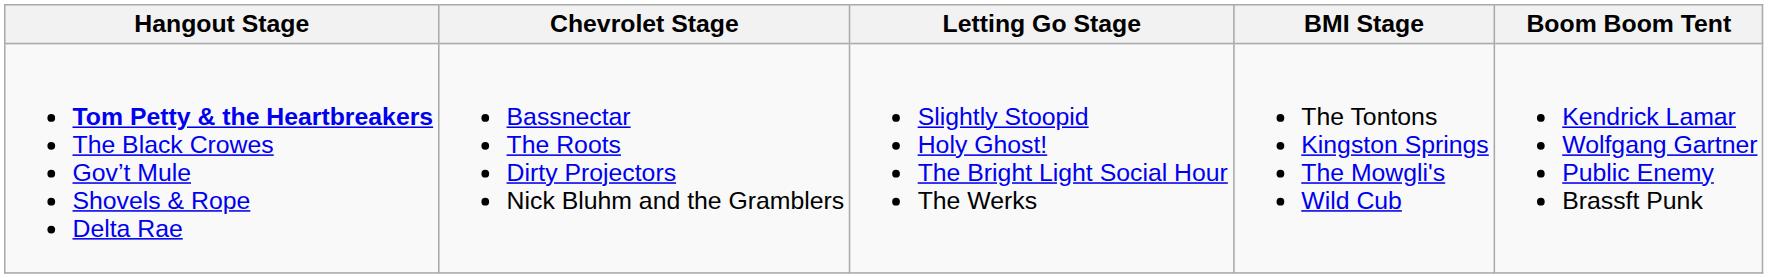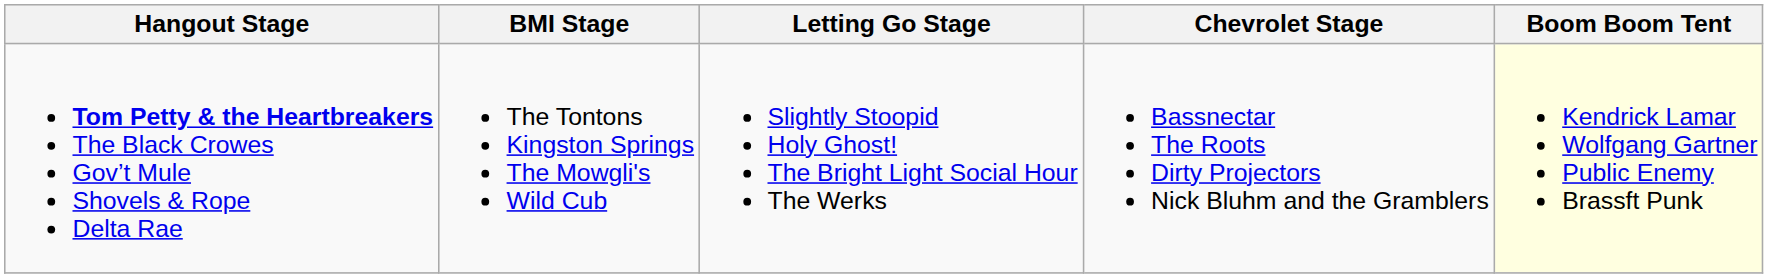columns swapped: (644, 24) <-> (1364, 24)
(1629, 158) no background -> (1629, 158) lightyellow background
